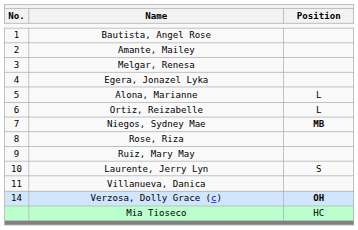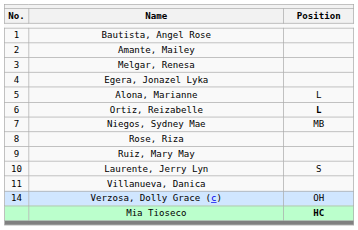(319, 109) normal -> (319, 109) bold
(319, 124) bold -> (319, 124) normal
(319, 198) bold -> (319, 198) normal
(319, 213) normal -> (319, 213) bold
